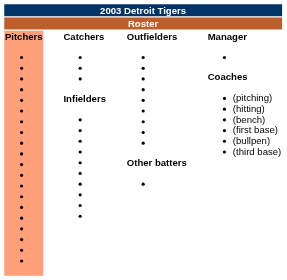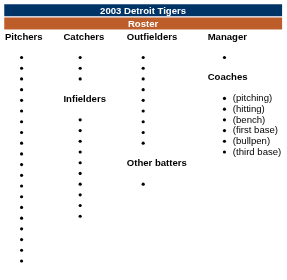(24, 149) lightsalmon background -> (24, 149) no background
